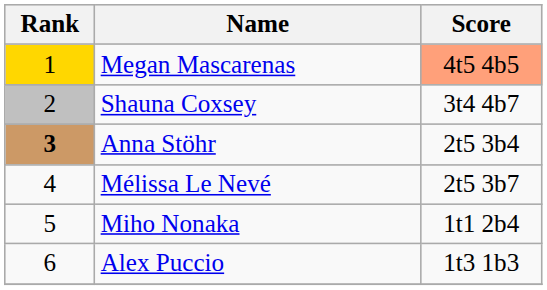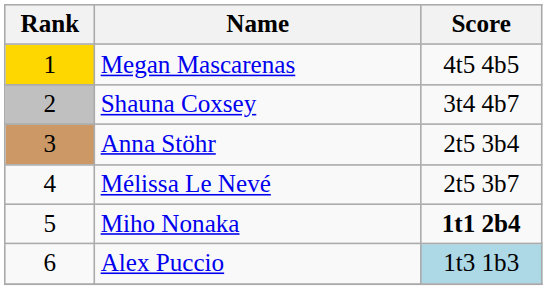(481, 64) lightsalmon background -> (481, 64) no background
(50, 143) bold -> (50, 143) normal
(481, 223) normal -> (481, 223) bold
(481, 263) no background -> (481, 263) lightblue background
